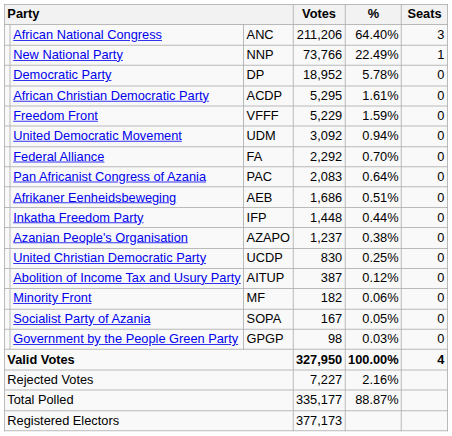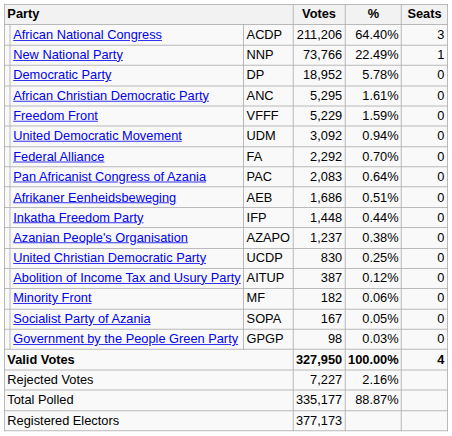(260, 34) ANC -> (264, 34) ACDP
(264, 95) ACDP -> (260, 95) ANC
